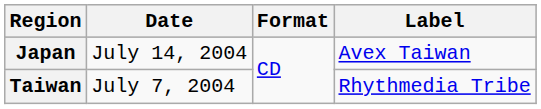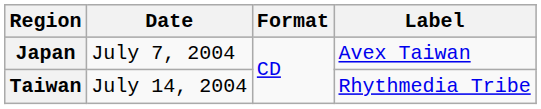(169, 54) July 14, 2004 -> (163, 54) July 7, 2004
(163, 86) July 7, 2004 -> (169, 86) July 14, 2004
